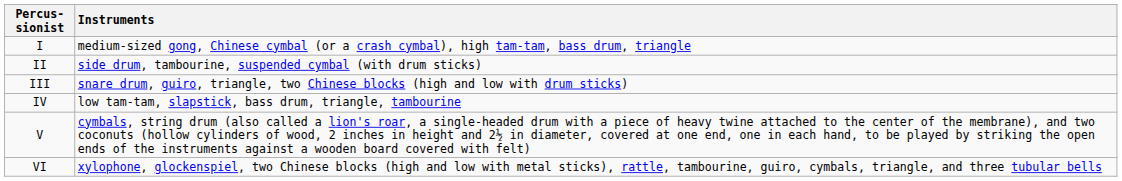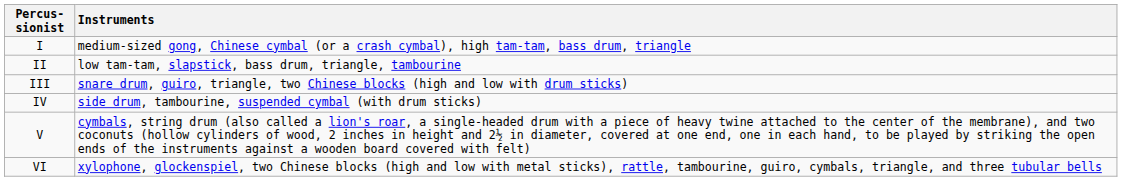(280, 65) side drum, tambourine, suspended cymbal (with drum sticks) -> (269, 65) low tam-tam, slapstick, bass drum, triangle, tambourine
(269, 103) low tam-tam, slapstick, bass drum, triangle, tambourine -> (280, 103) side drum, tambourine, suspended cymbal (with drum sticks)
